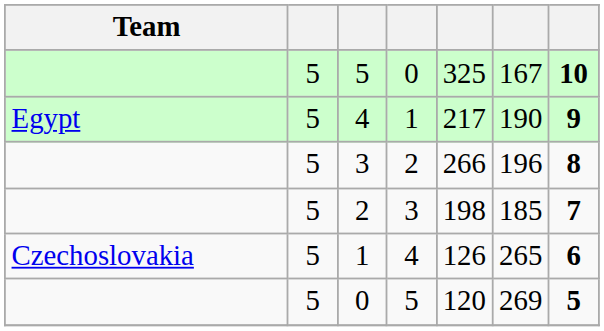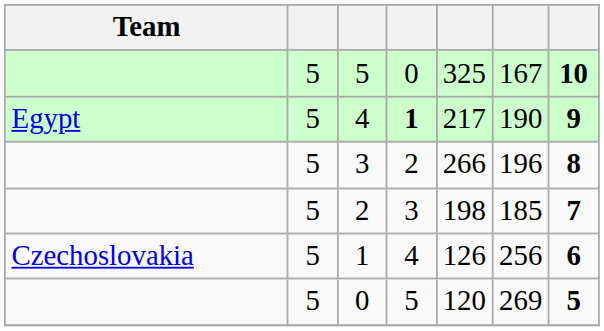(411, 118) normal -> (411, 118) bold
(521, 255) 265 -> (521, 255) 256
